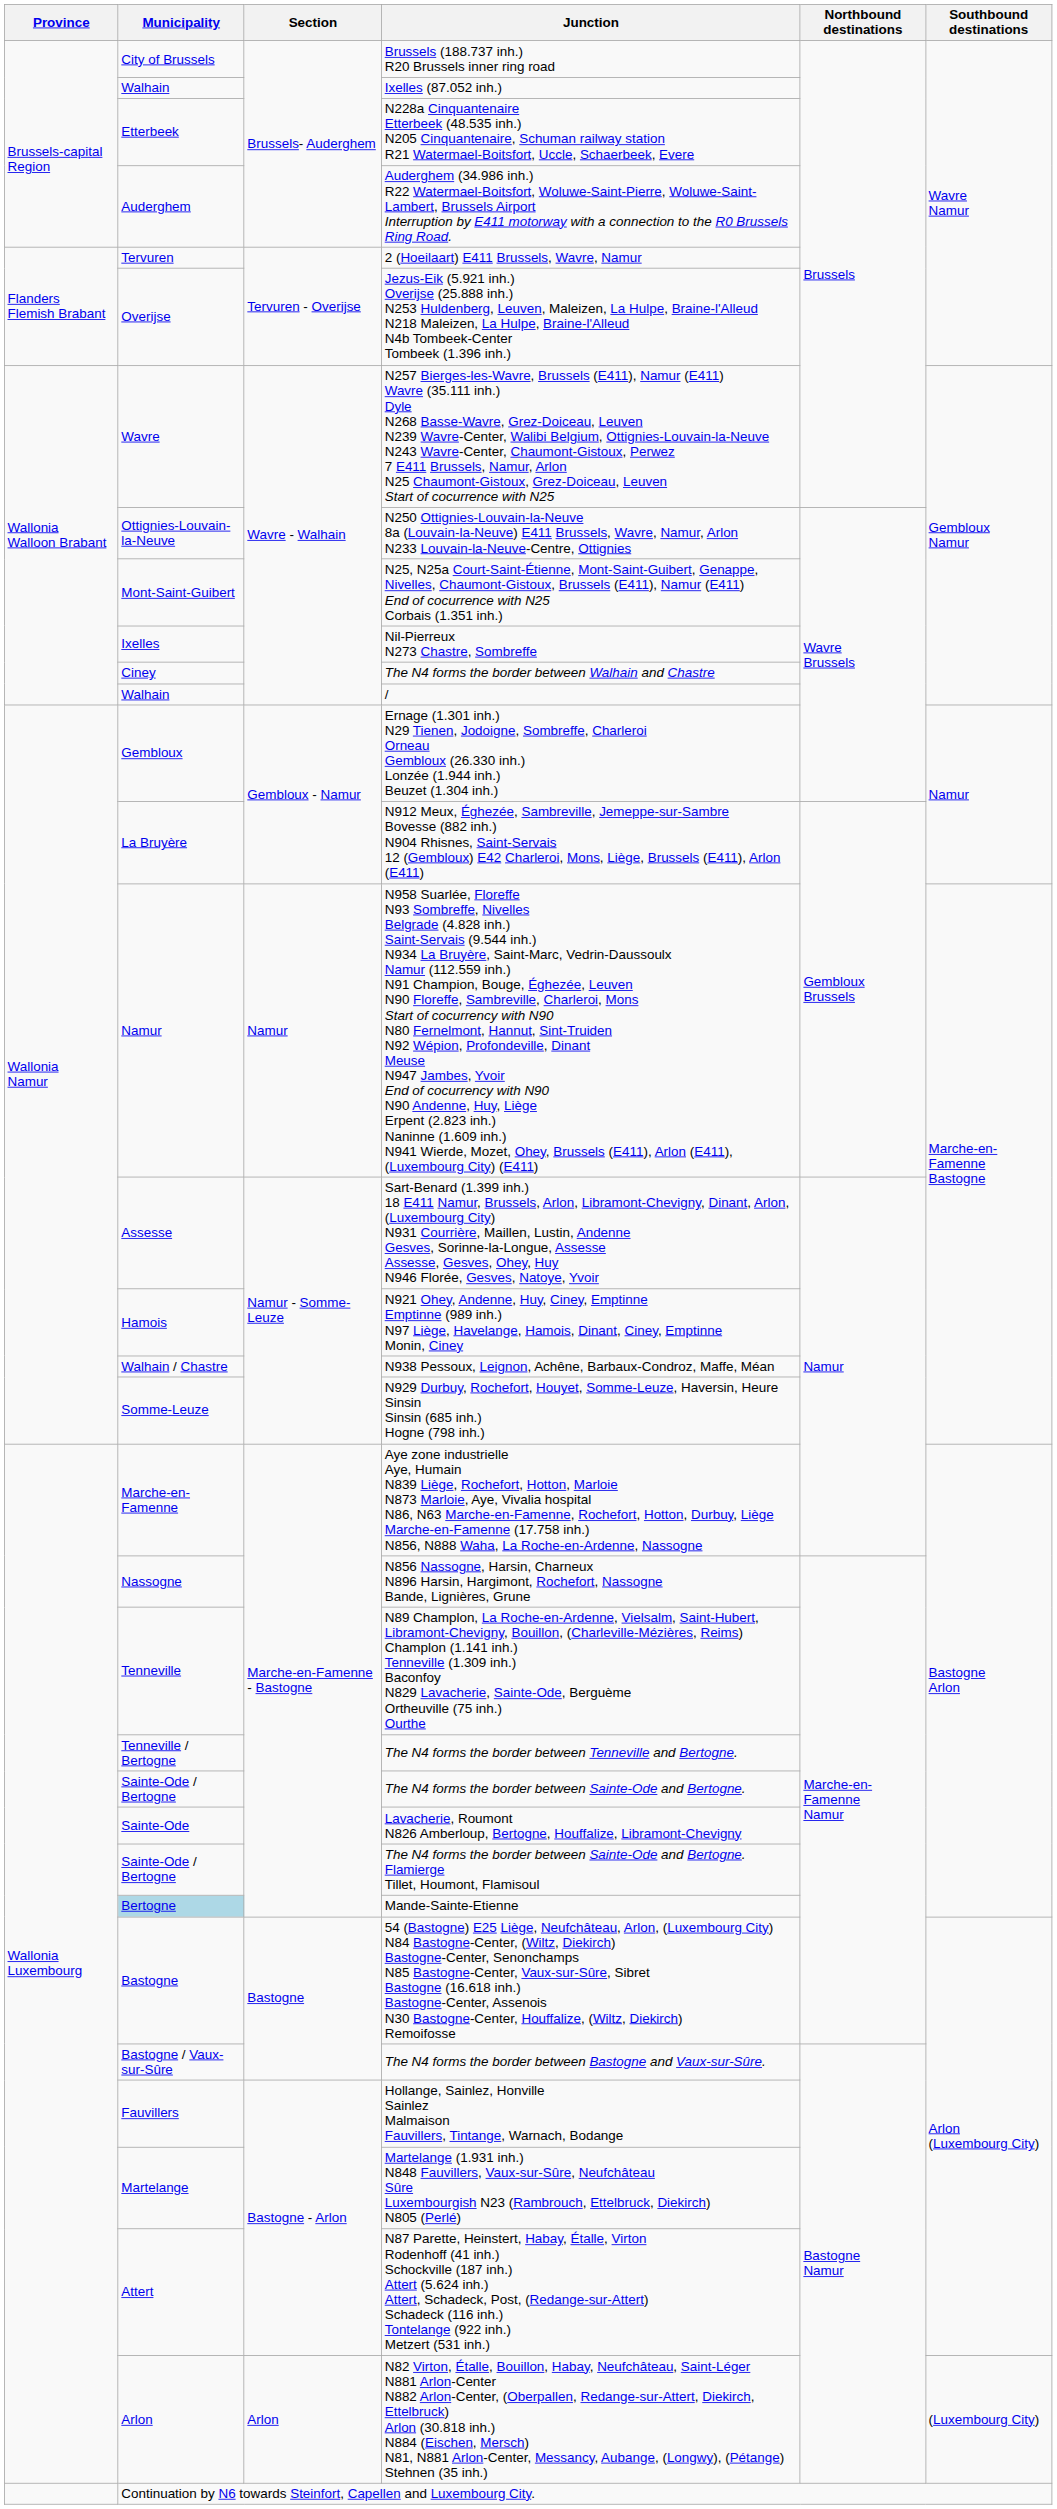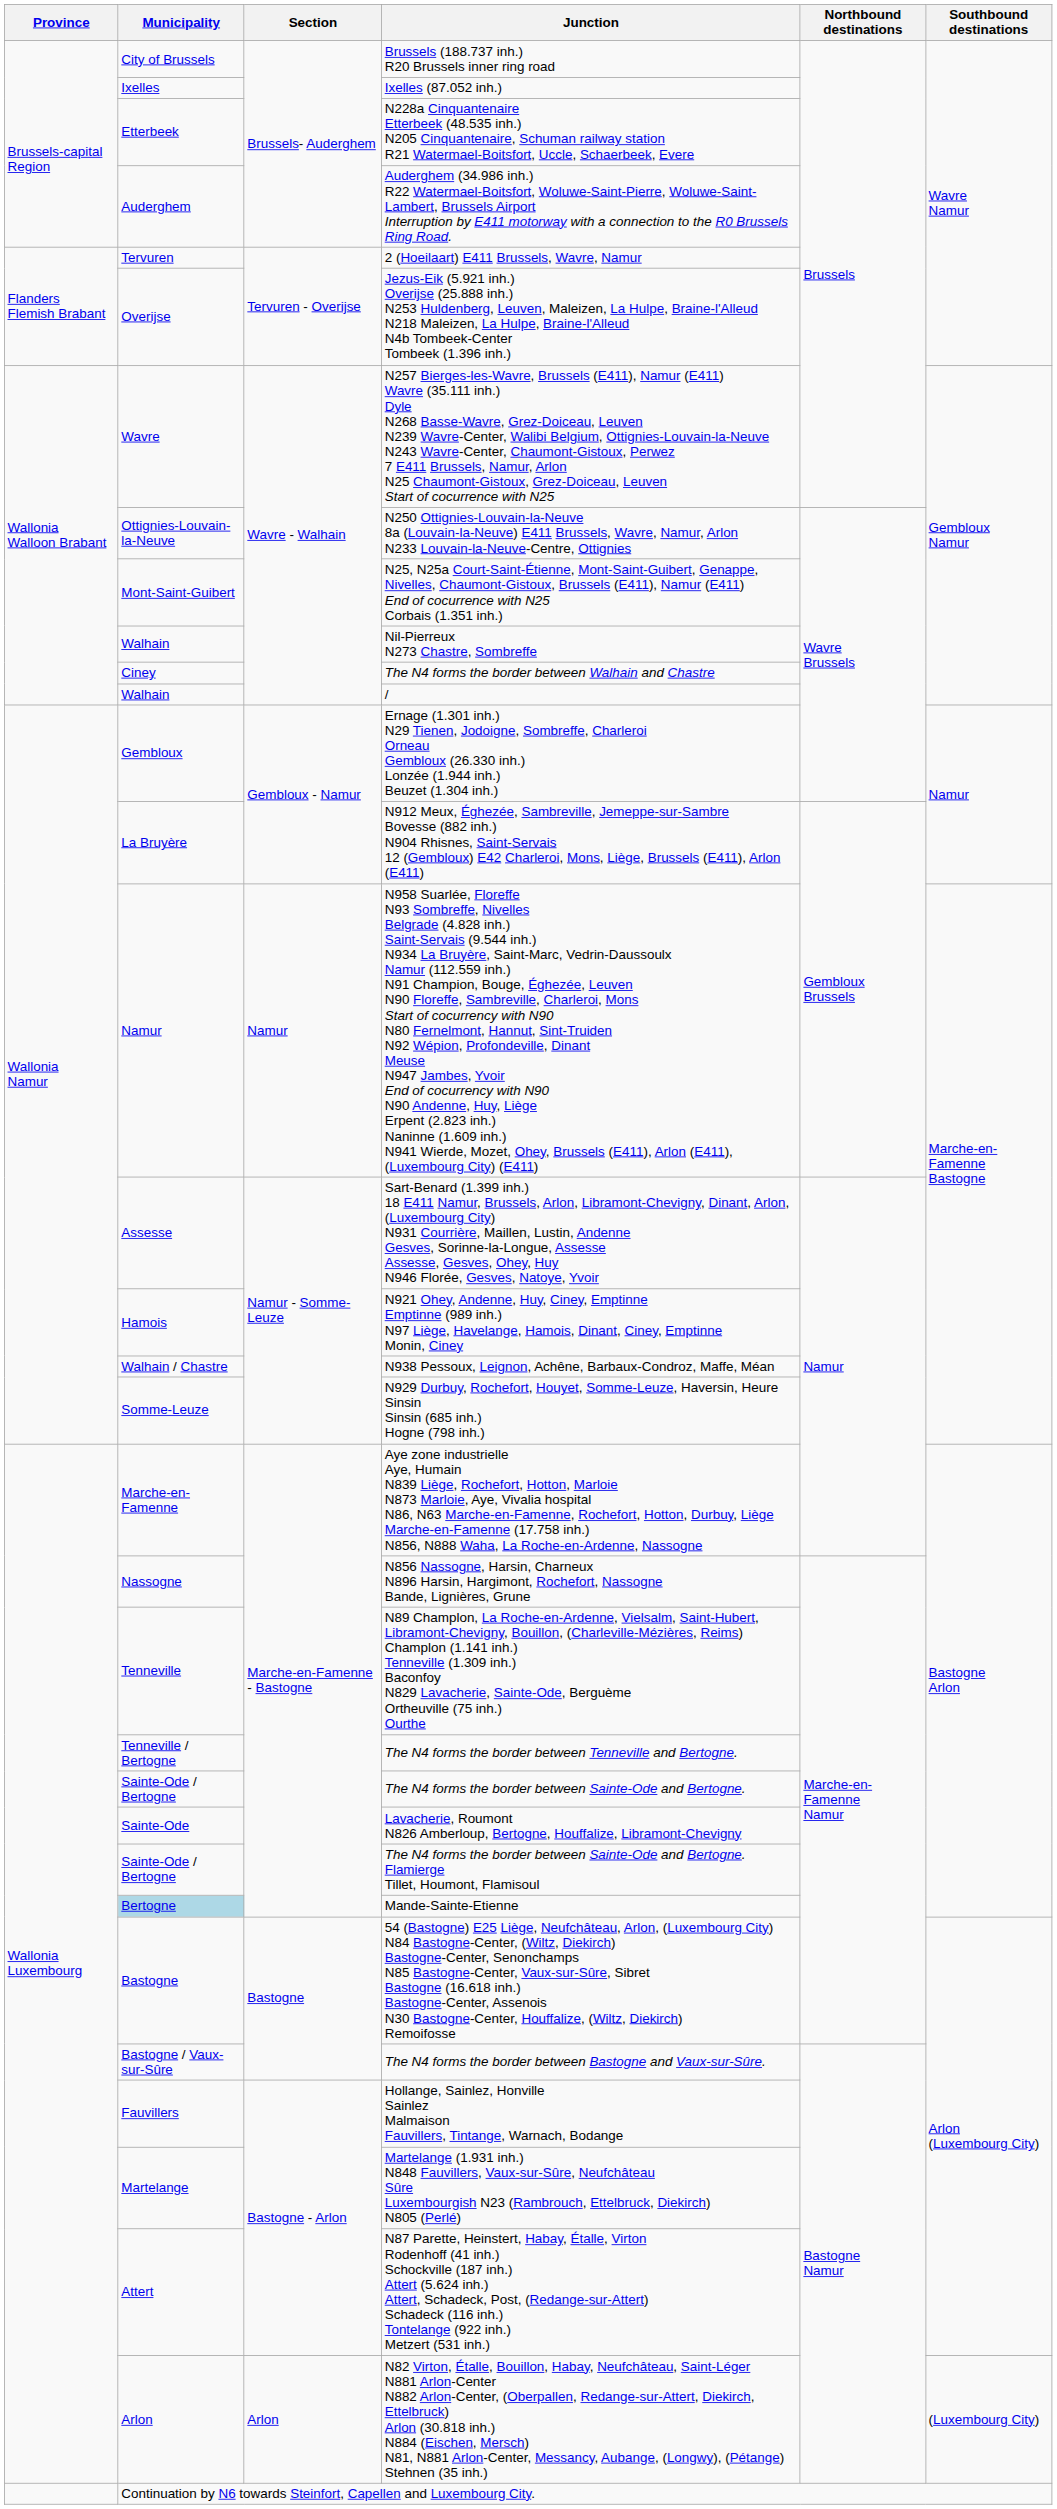(145, 88) Walhain -> (140, 88) Ixelles
(140, 644) Ixelles -> (145, 644) Walhain
